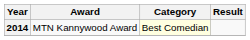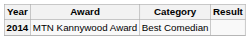(175, 27) lightyellow background -> (175, 27) no background
